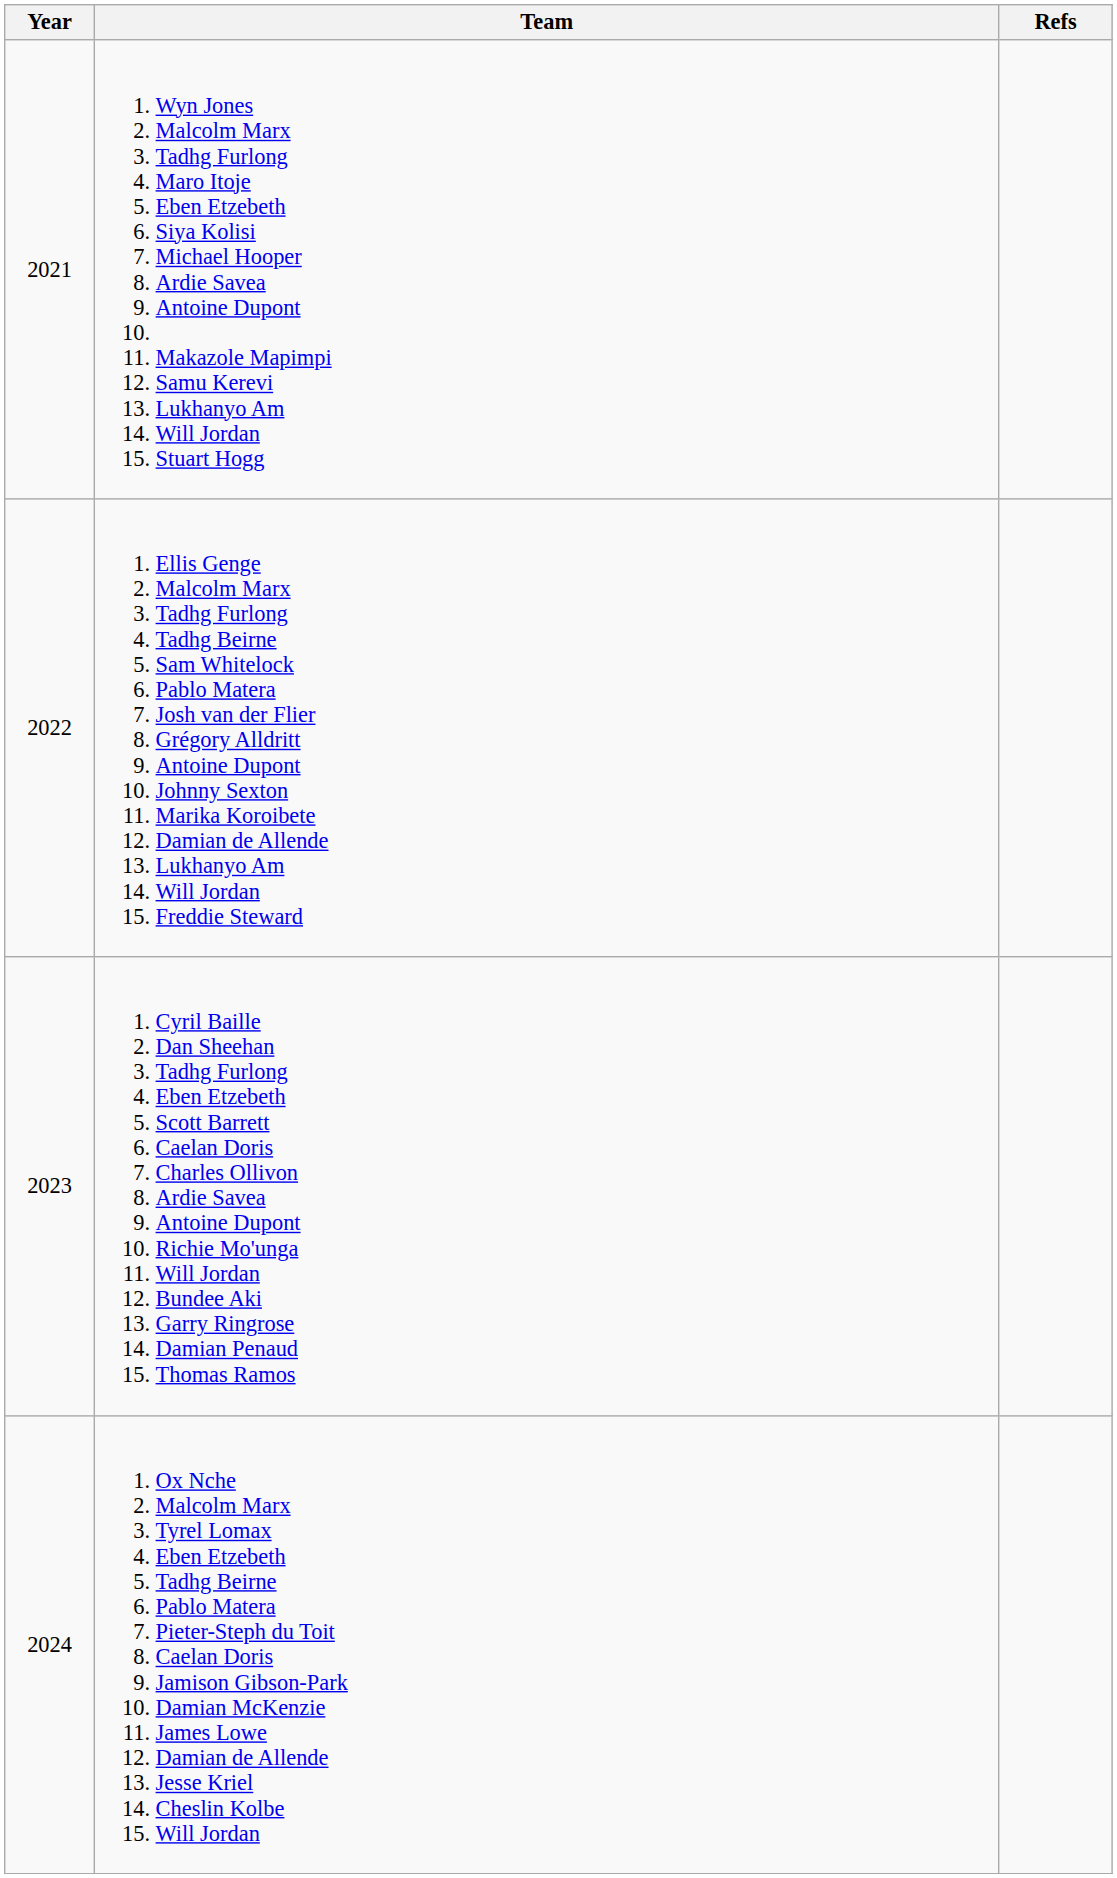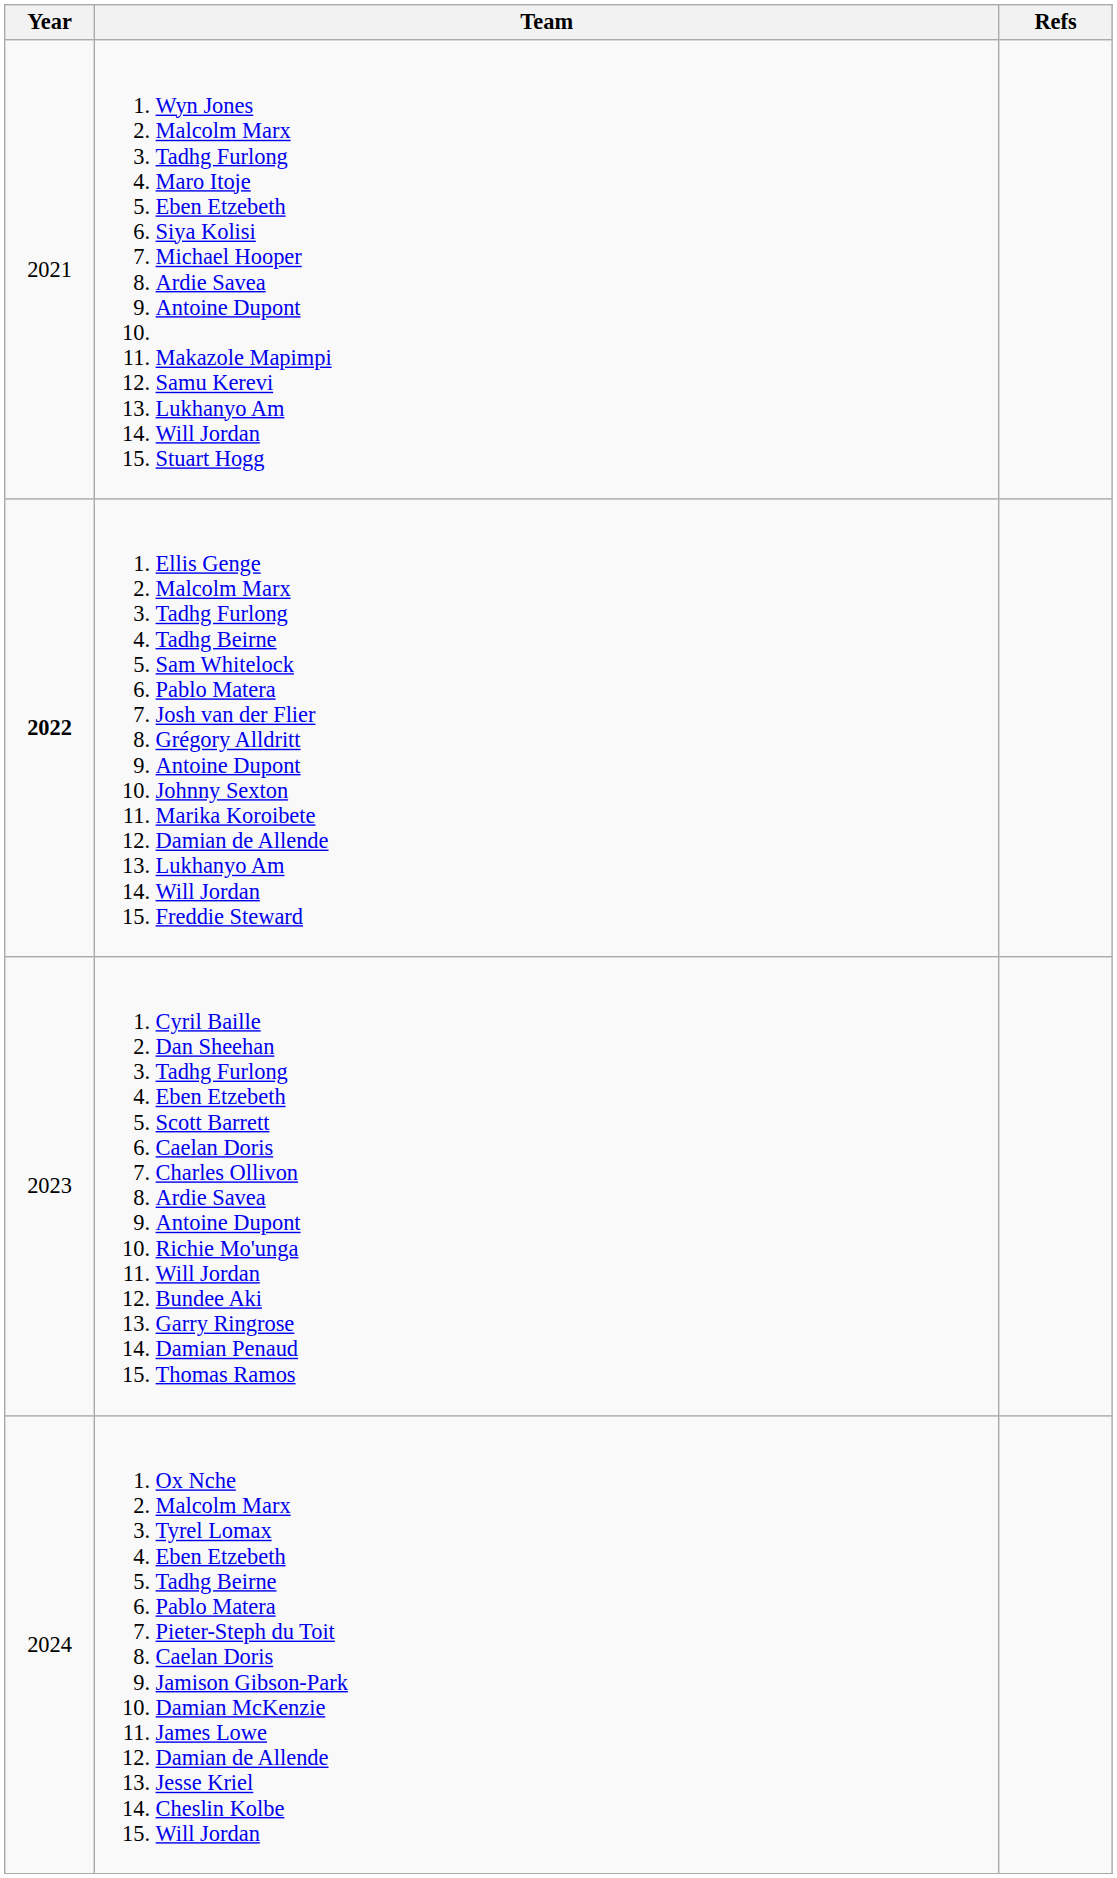(50, 727) normal -> (50, 727) bold
